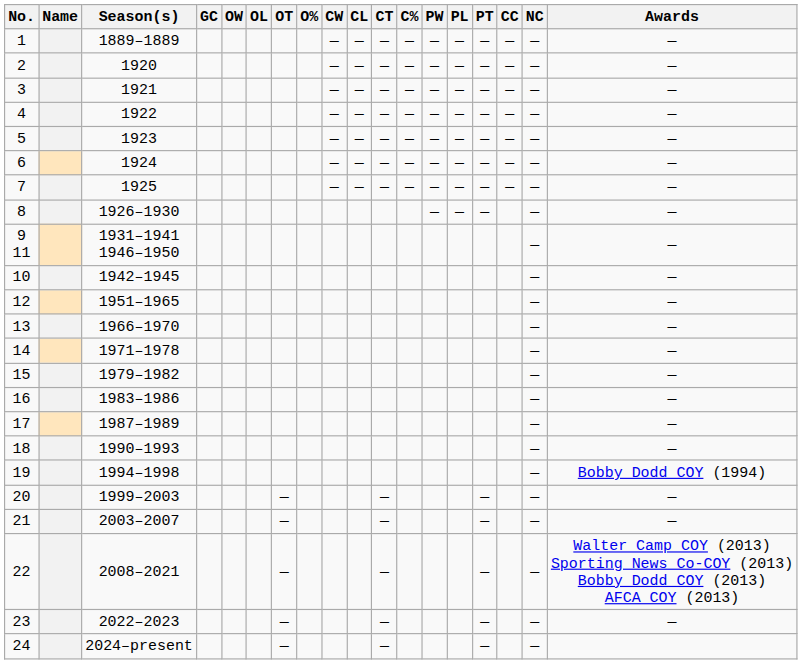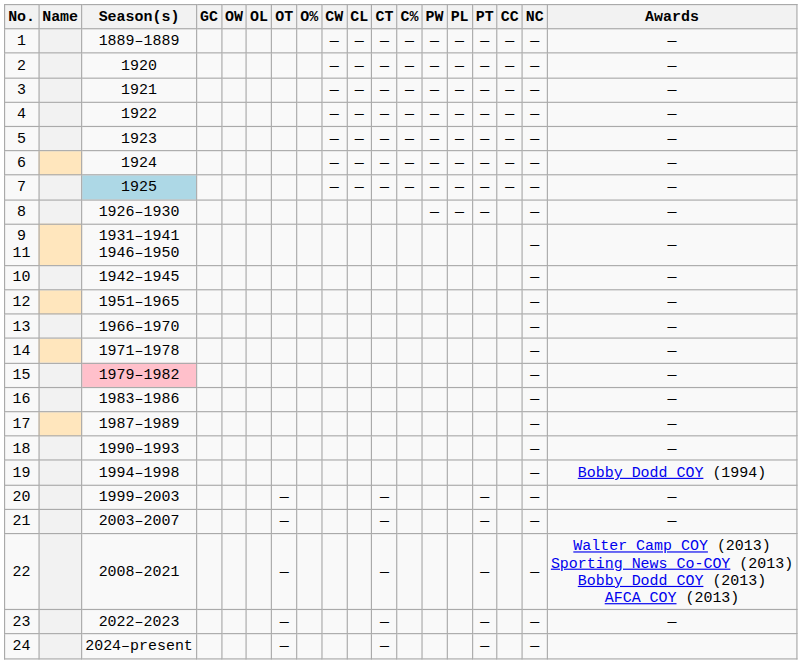(139, 187) no background -> (139, 187) lightblue background
(139, 375) no background -> (139, 375) pink background
